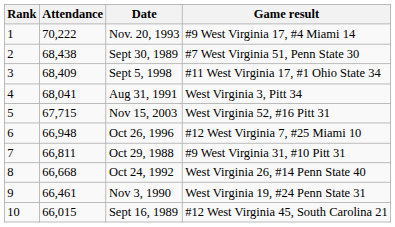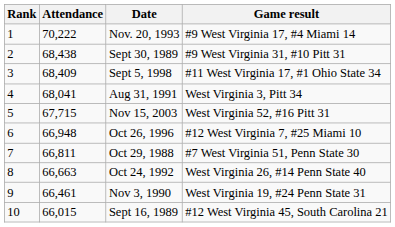(272, 53) #7 West Virginia 51, Penn State 30 -> (265, 53) #9 West Virginia 31, #10 Pitt 31
(265, 152) #9 West Virginia 31, #10 Pitt 31 -> (272, 152) #7 West Virginia 51, Penn State 30
(59, 172) 66,668 -> (59, 172) 66,663
